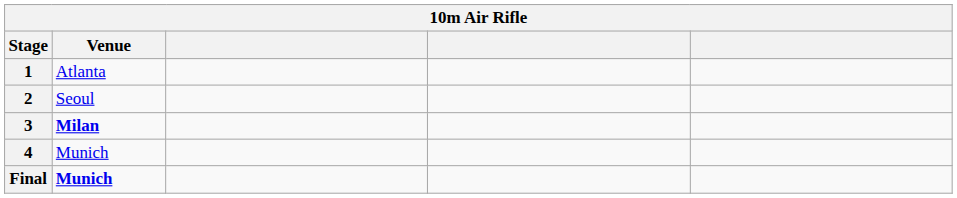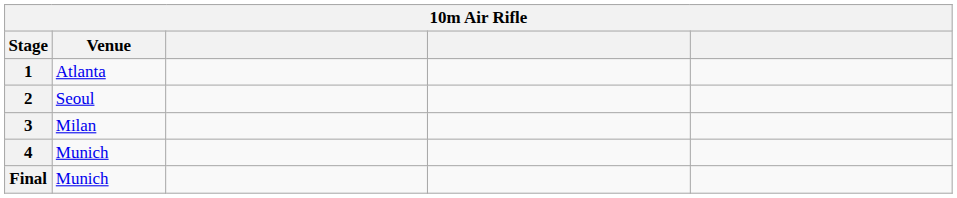(77, 125) bold -> (76, 125) normal
(84, 179) bold -> (82, 179) normal
